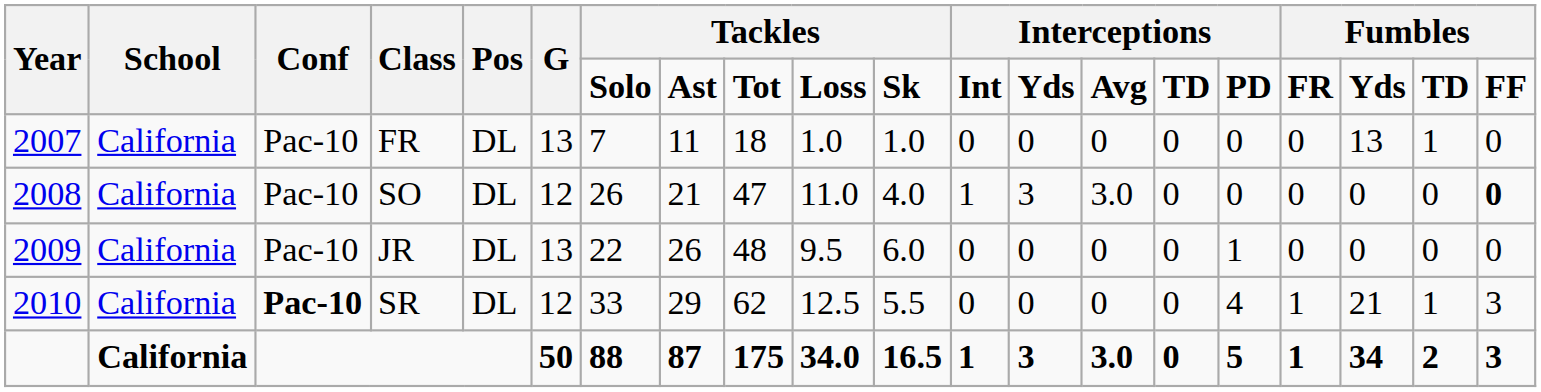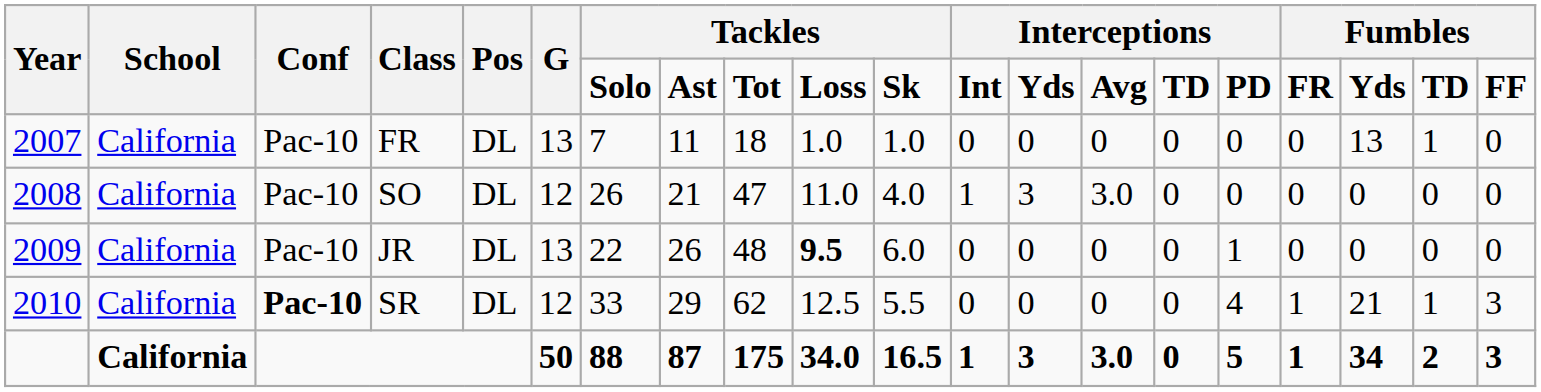(1494, 194) bold -> (1494, 194) normal
(821, 248) normal -> (821, 248) bold
